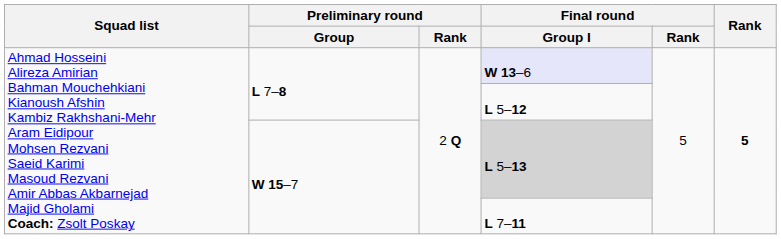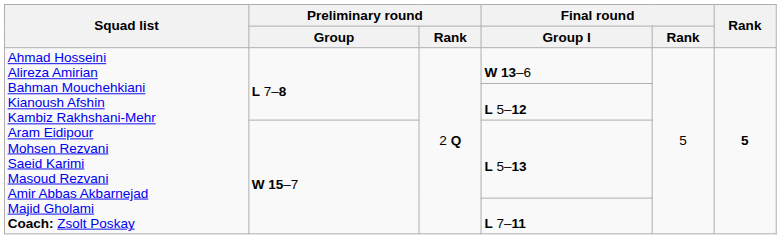(508, 73) lavender background -> (508, 73) no background
(505, 167) lightgrey background -> (505, 167) no background
